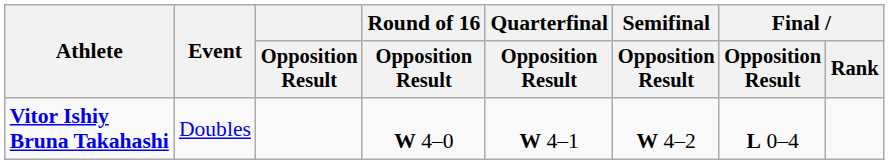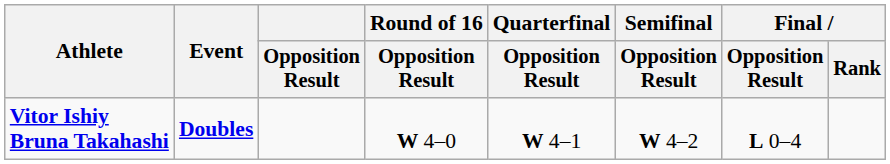(215, 128) normal -> (216, 128) bold
